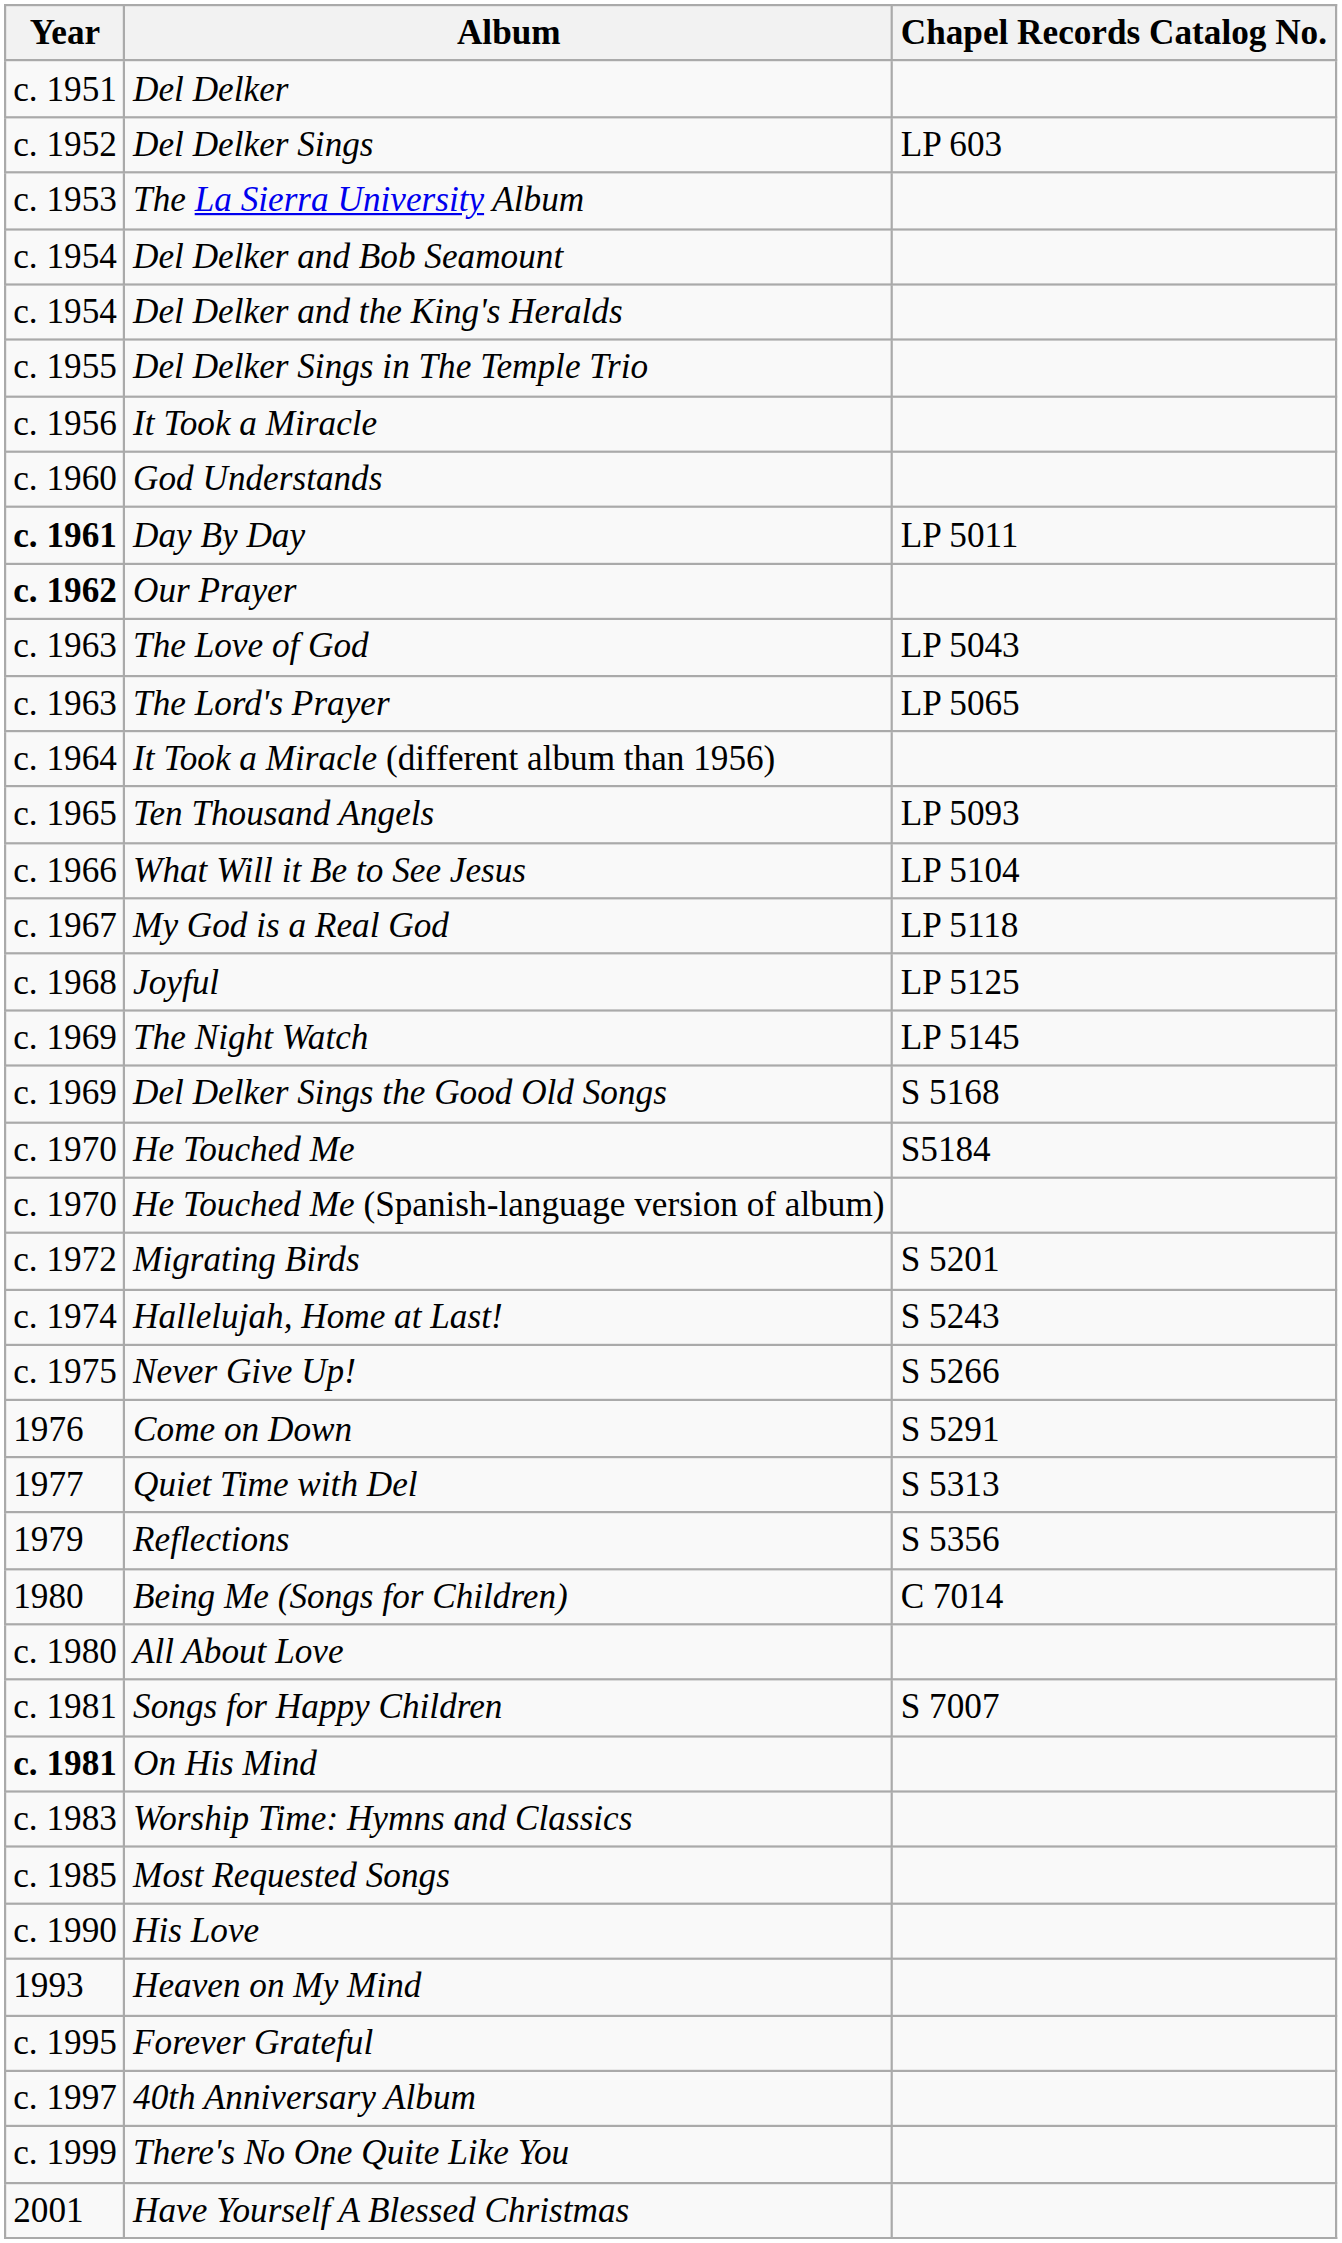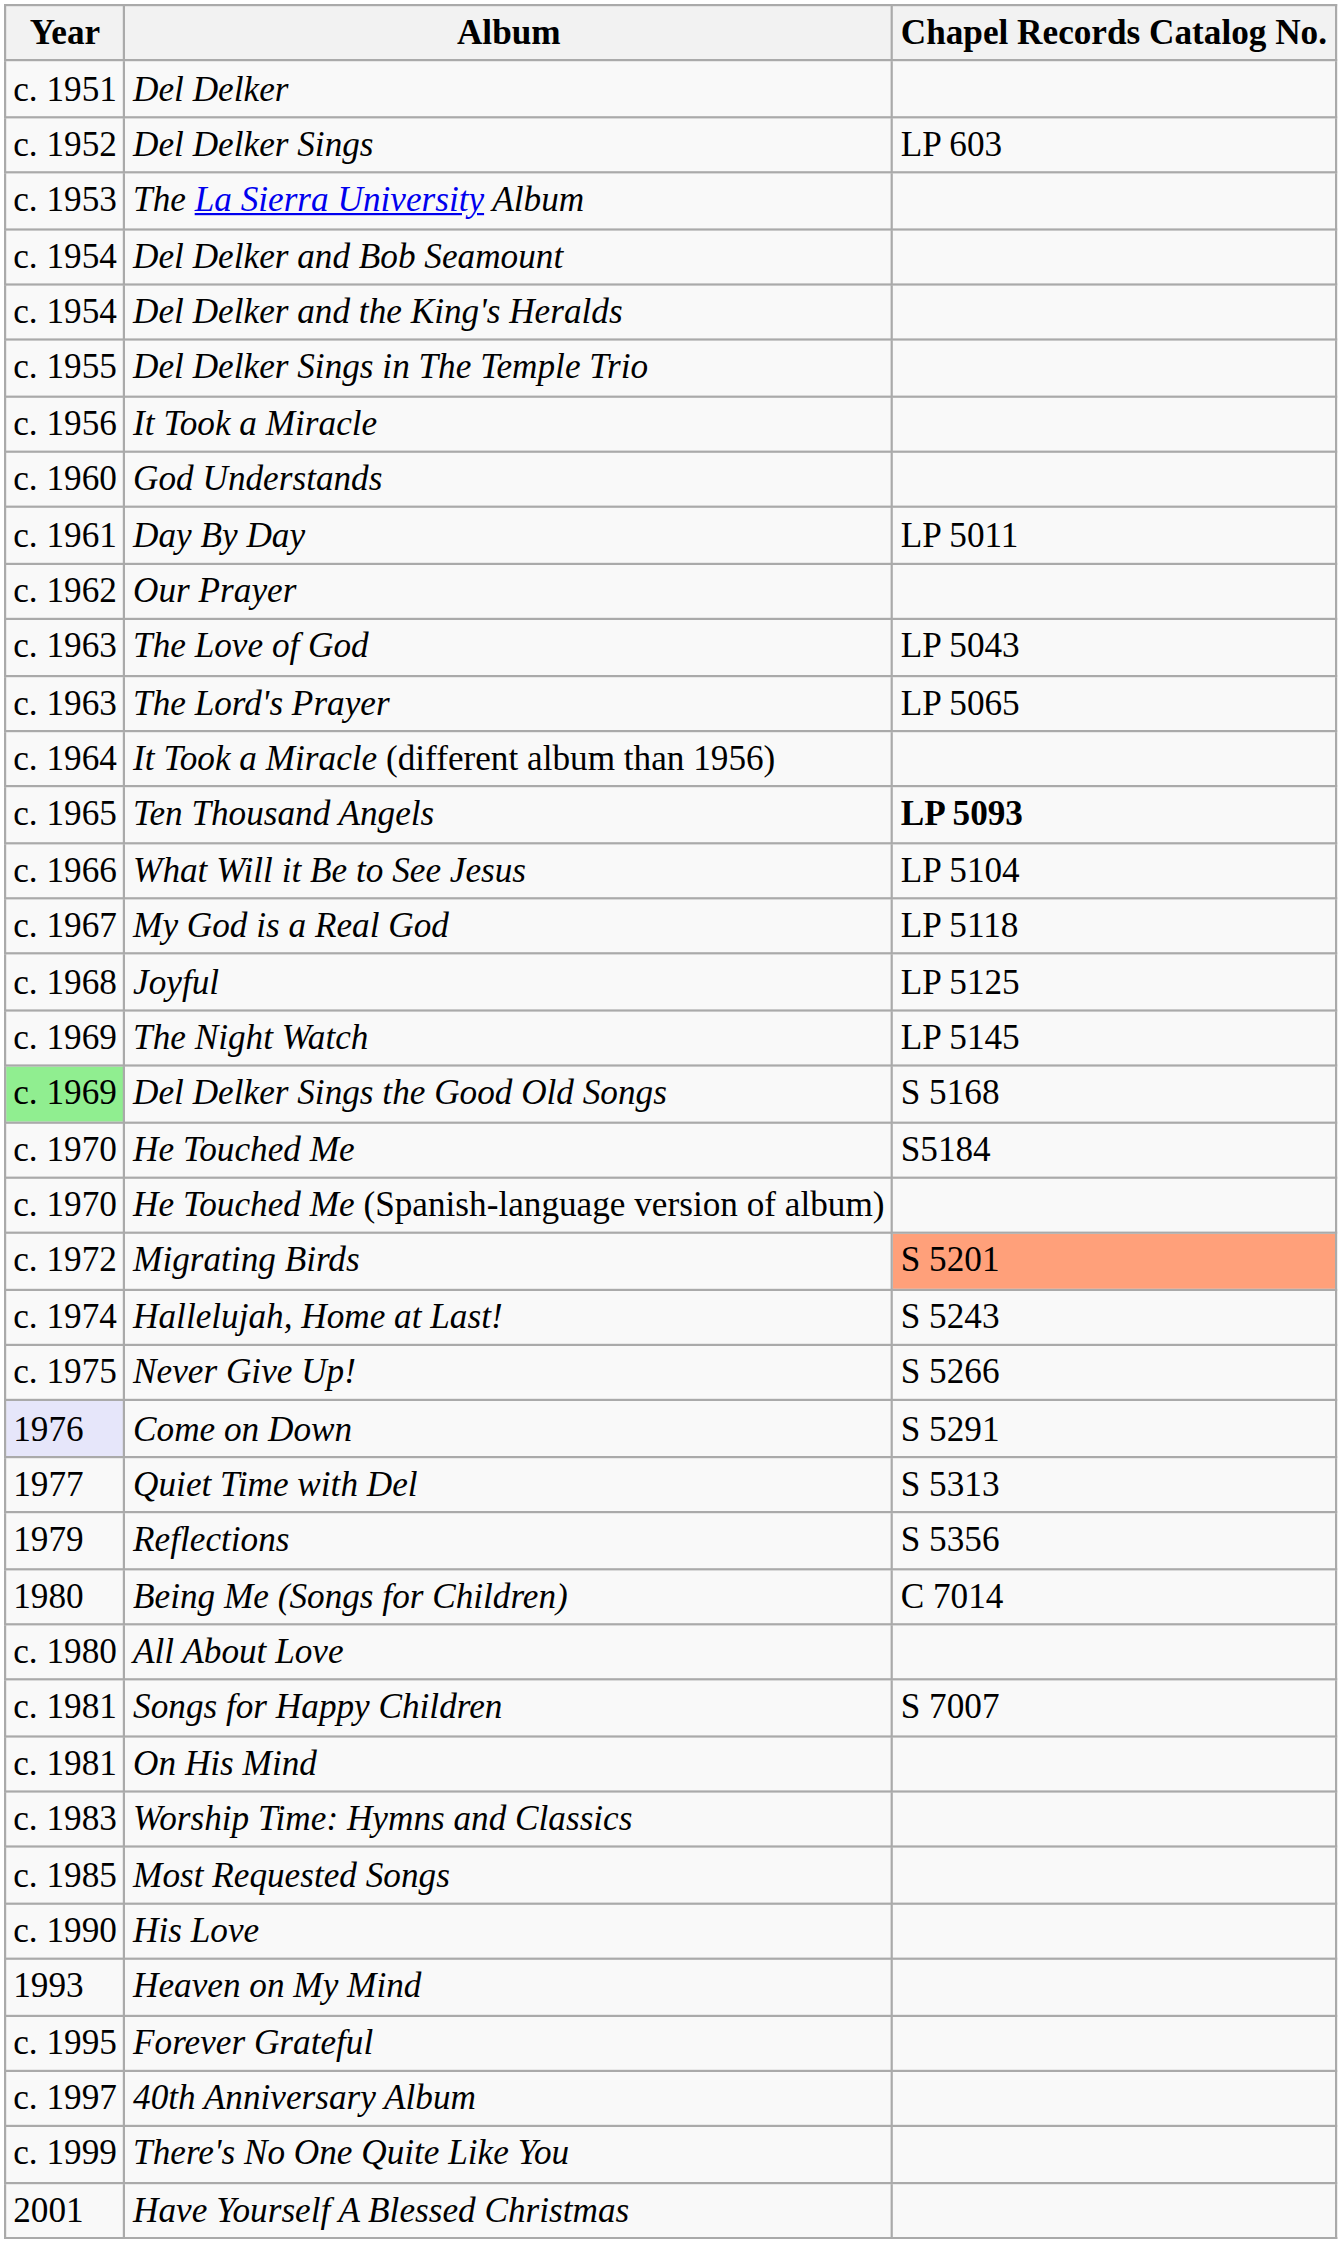(65, 534) bold -> (65, 534) normal
(65, 590) bold -> (65, 590) normal
(960, 813) normal -> (962, 813) bold
(65, 1093) no background -> (65, 1093) lightgreen background
(950, 1260) no background -> (950, 1260) lightsalmon background
(48, 1428) no background -> (48, 1428) lavender background
(65, 1762) bold -> (65, 1762) normal
